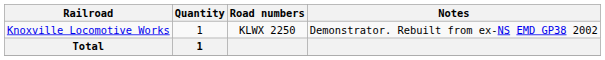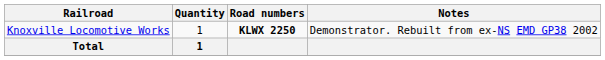(267, 30) normal -> (267, 30) bold
